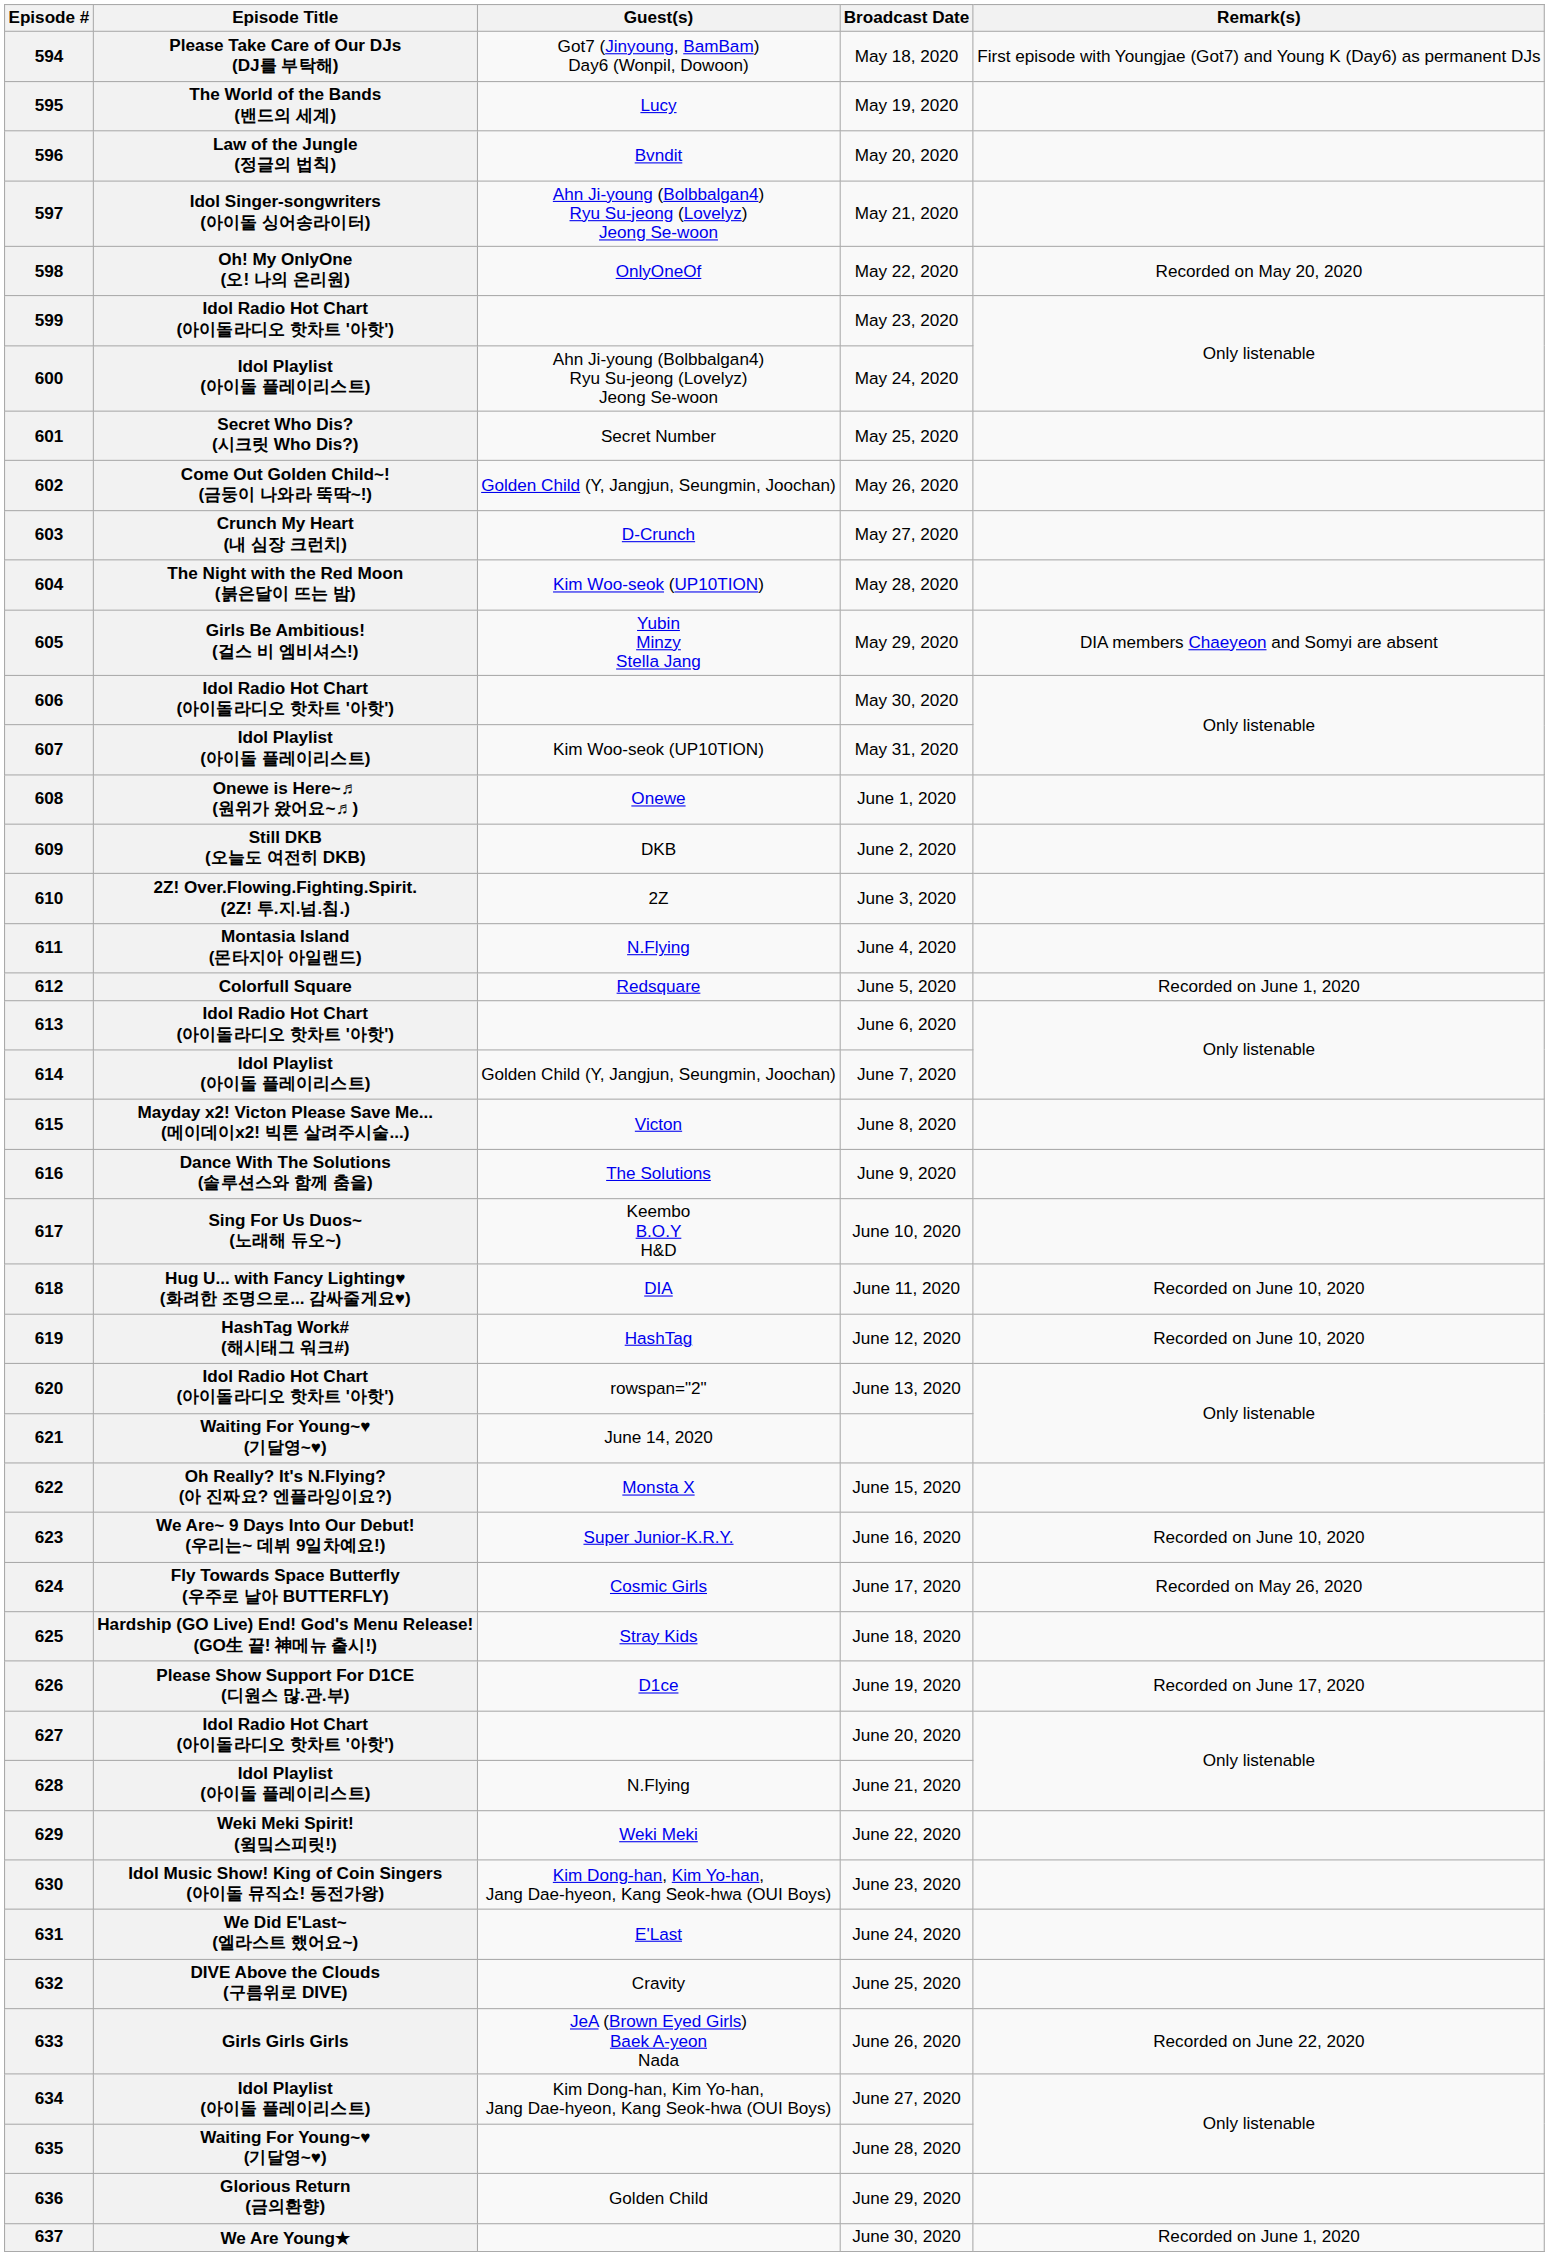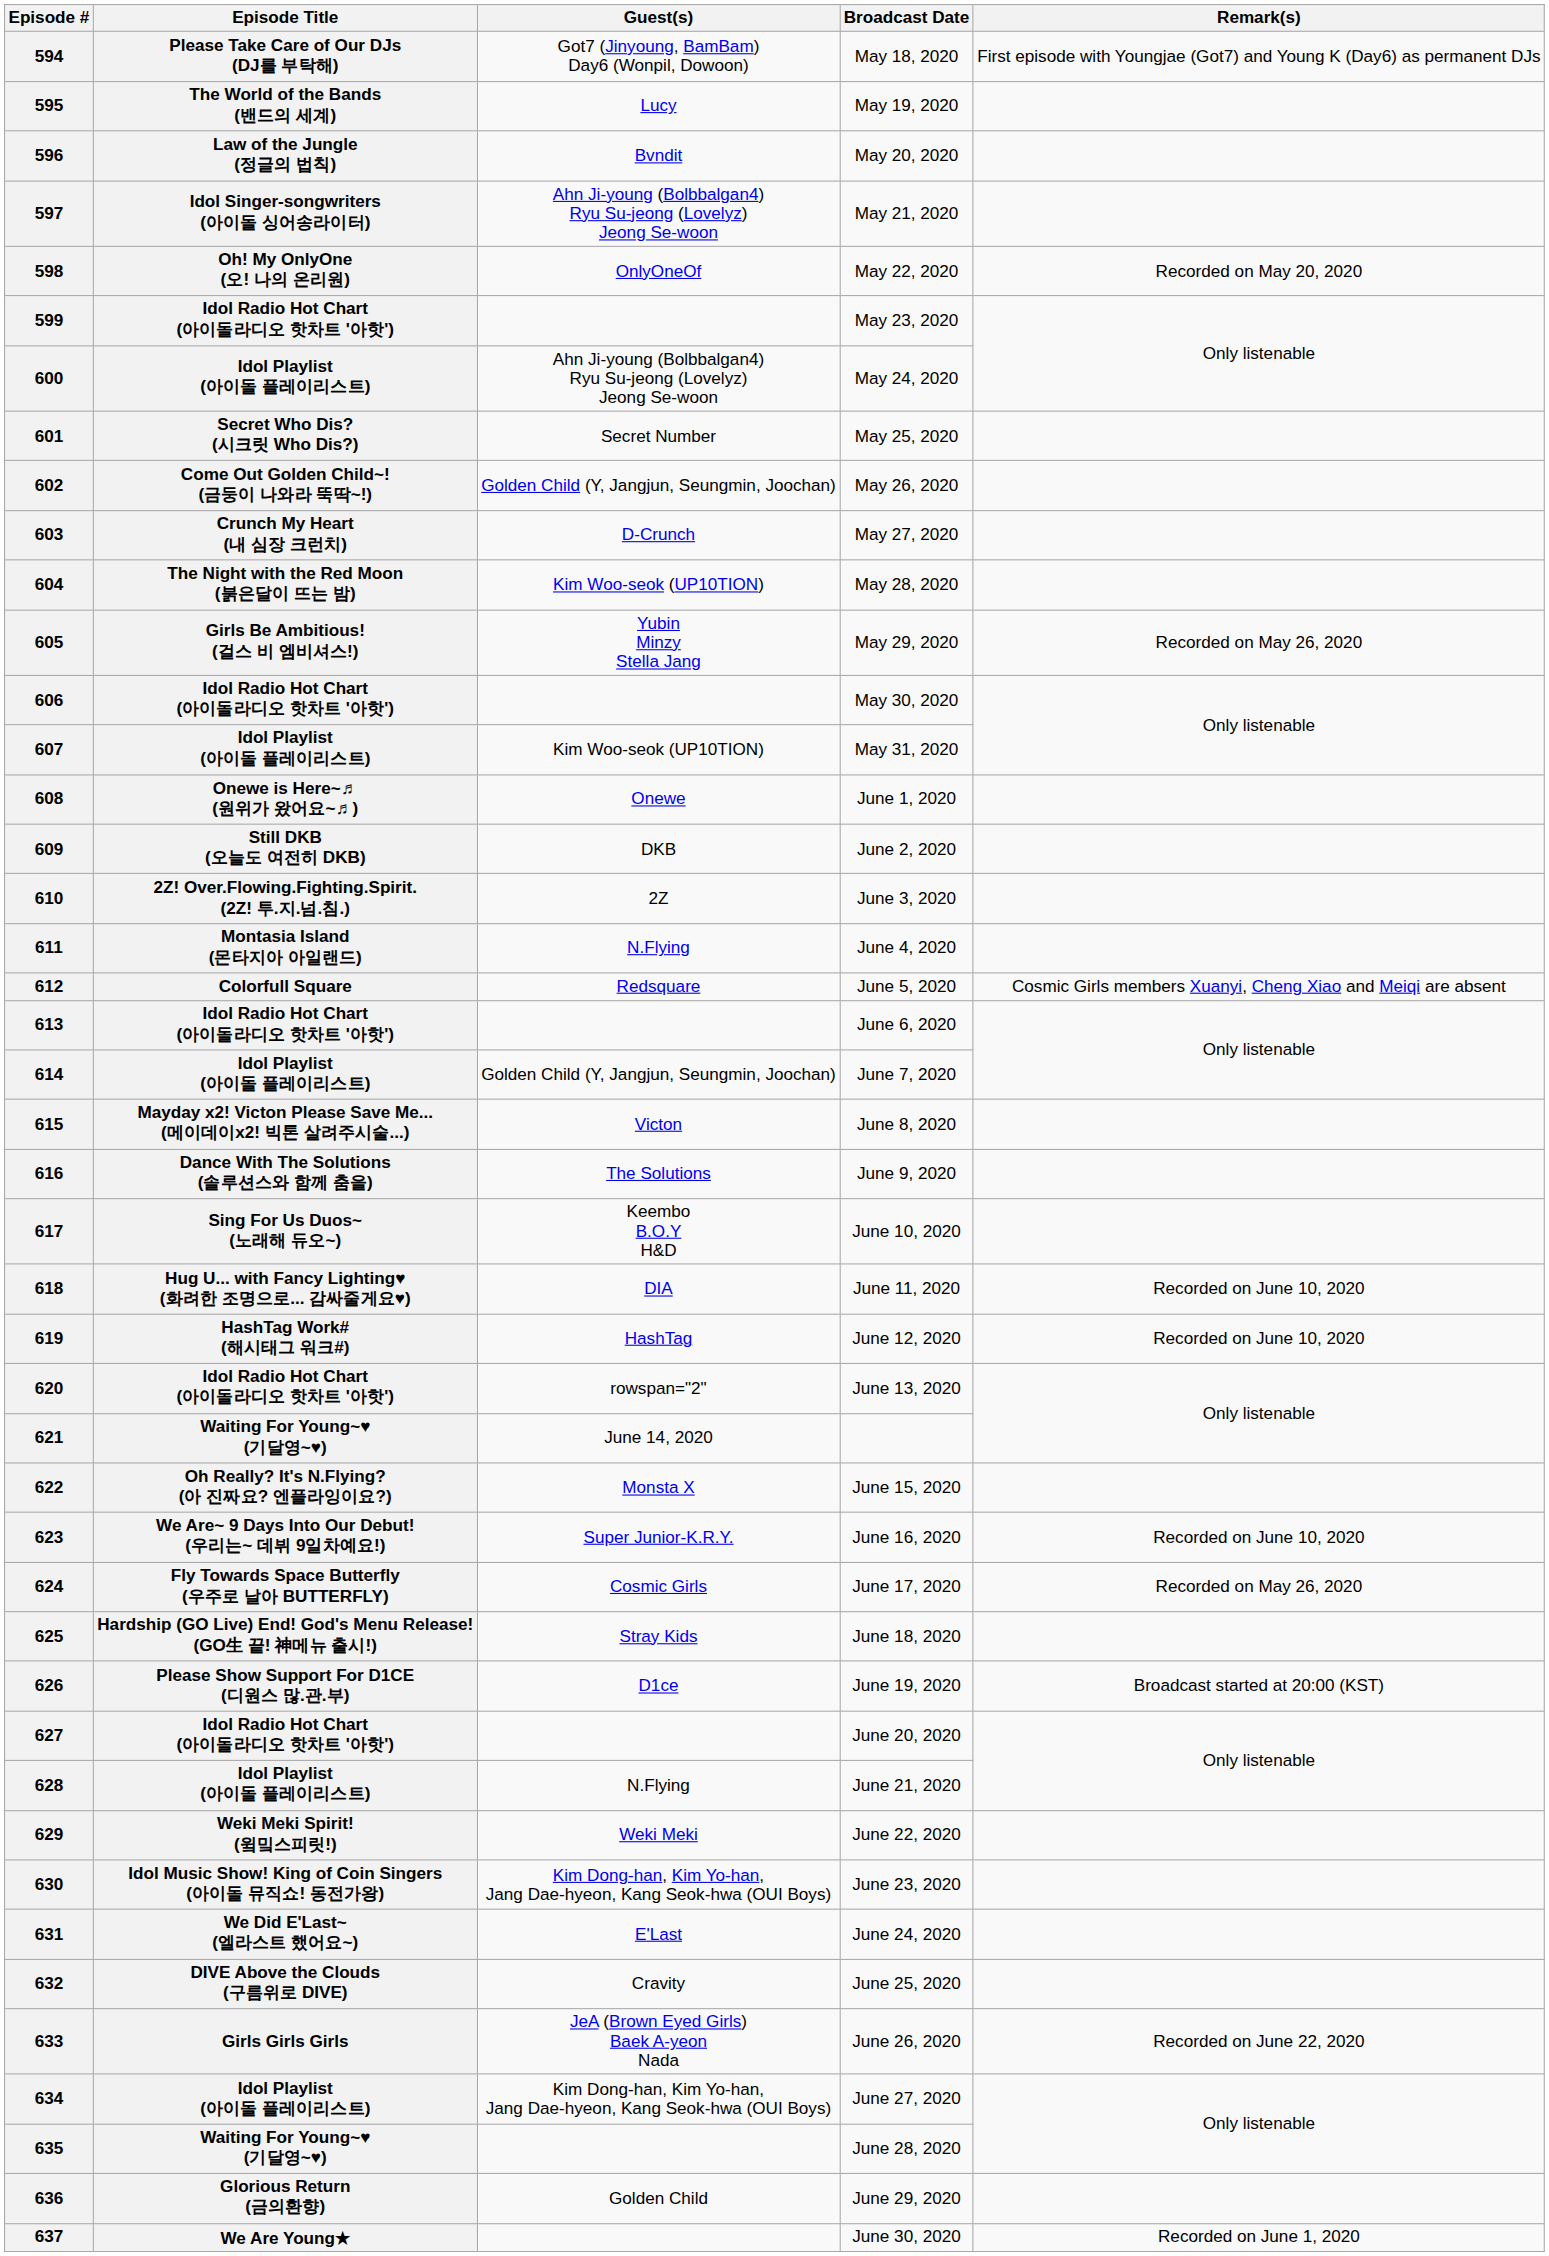(1259, 642) DIA members Chaeyeon and Somyi are absent -> (1259, 642) Recorded on May 26, 2020
(1259, 986) Recorded on June 1, 2020 -> (1259, 986) Cosmic Girls members Xuanyi, Cheng Xiao and Meiqi are absent
(1259, 1686) Recorded on June 17, 2020 -> (1259, 1686) Broadcast started at 20:00 (KST)
